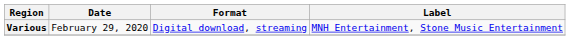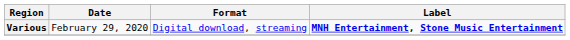(437, 28) normal -> (437, 28) bold
